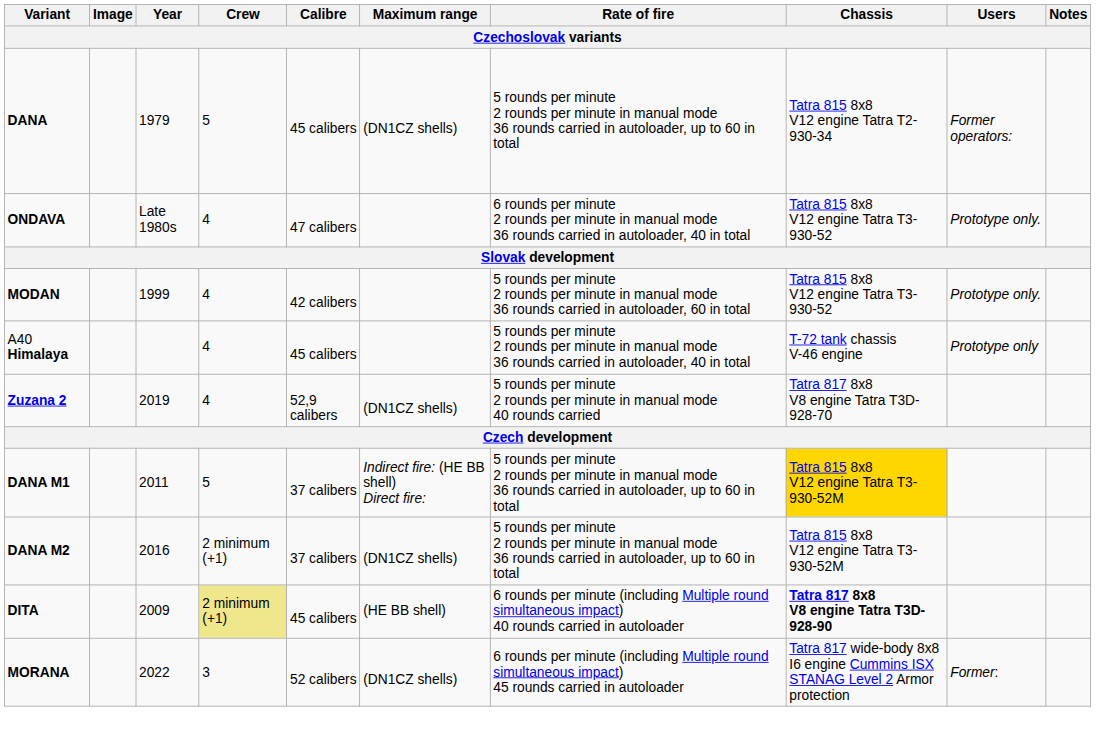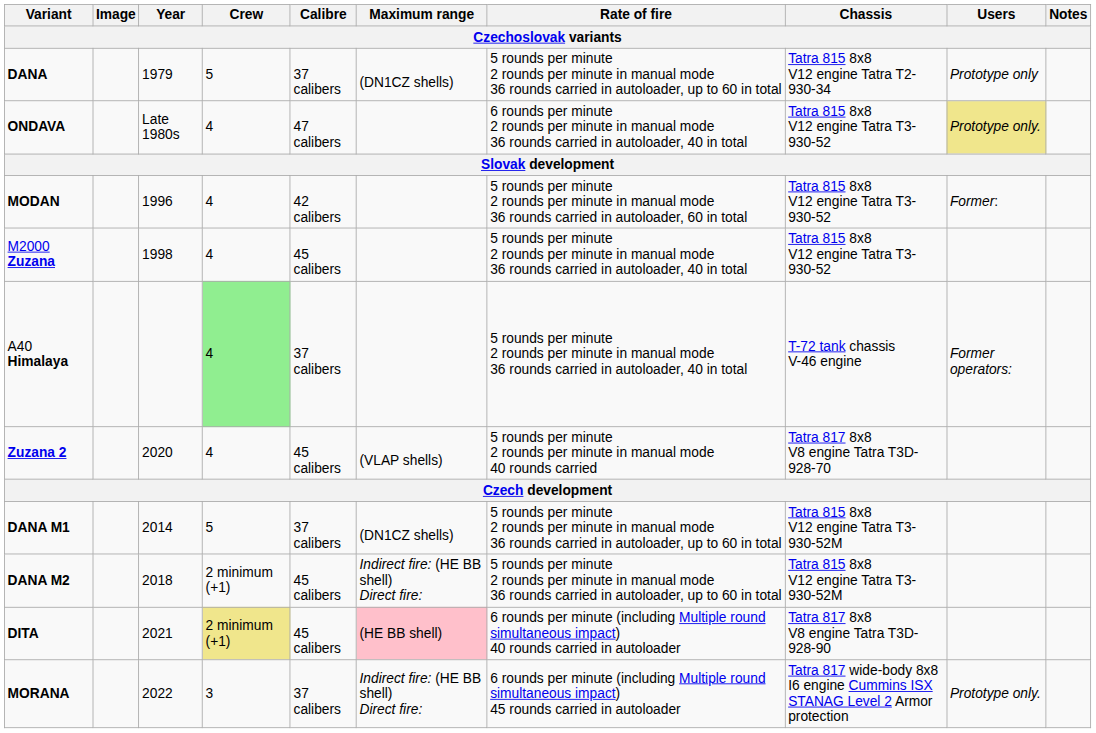(323, 128) 45 calibers -> (317, 82) 37 calibers
(981, 128) Former operators: -> (994, 74) Prototype only
(996, 220) no background -> (995, 127) khaki background
(154, 294) 1999 -> (157, 201) 1996
(996, 294) Prototype only. -> (974, 201) Former:
+ row: (31, 254)
(206, 347) no background -> (209, 353) lightgreen background
(323, 355) 45 calibers -> (317, 361) 37 calibers
(994, 347) Prototype only -> (981, 361) Former operators:
(154, 400) 2019 -> (157, 453) 2020
(314, 408) 52,9 calibers -> (317, 460) 45 calibers
(410, 408) (DN1CZ shells) -> (401, 460) (VLAP shells)
(154, 482) 2011 -> (157, 527) 2014
(424, 482) Indirect fire: (HE BB shell) Direct fire: -> (407, 535) (DN1CZ shells)
(853, 482) gold background -> (852, 527) no background
(154, 550) 2016 -> (157, 580) 2018
(323, 558) 37 calibers -> (317, 588) 45 calibers
(410, 558) (DN1CZ shells) -> (420, 580) Indirect fire: (HE BB shell) Direct fire:
(154, 611) 2009 -> (157, 633) 2021
(404, 611) no background -> (401, 633) pink background
(857, 611) bold -> (853, 633) normal
(323, 679) 52 calibers -> (317, 701) 37 calibers
(410, 679) (DN1CZ shells) -> (420, 693) Indirect fire: (HE BB shell) Direct fire:
(974, 672) Former: -> (995, 693) Prototype only.
